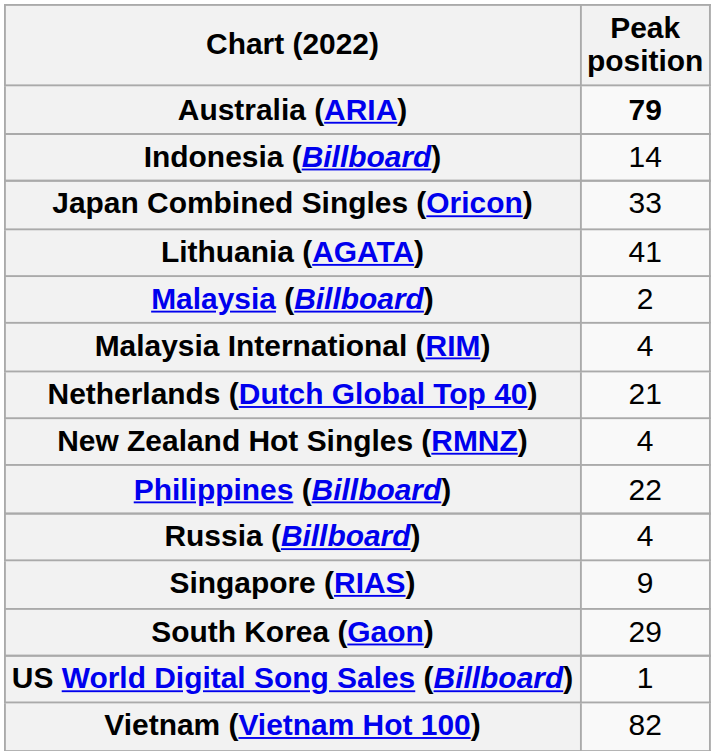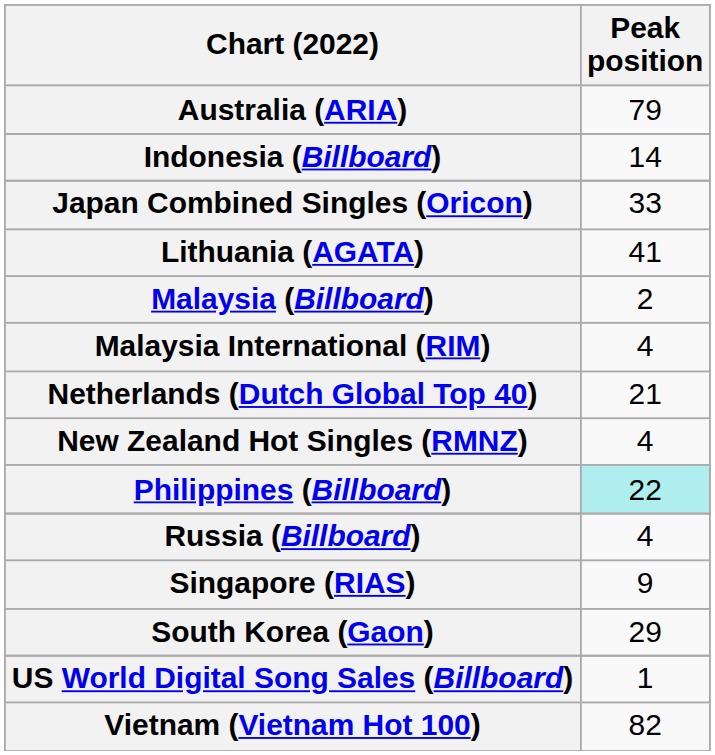(645, 109) bold -> (645, 109) normal
(645, 488) no background -> (645, 488) paleturquoise background
